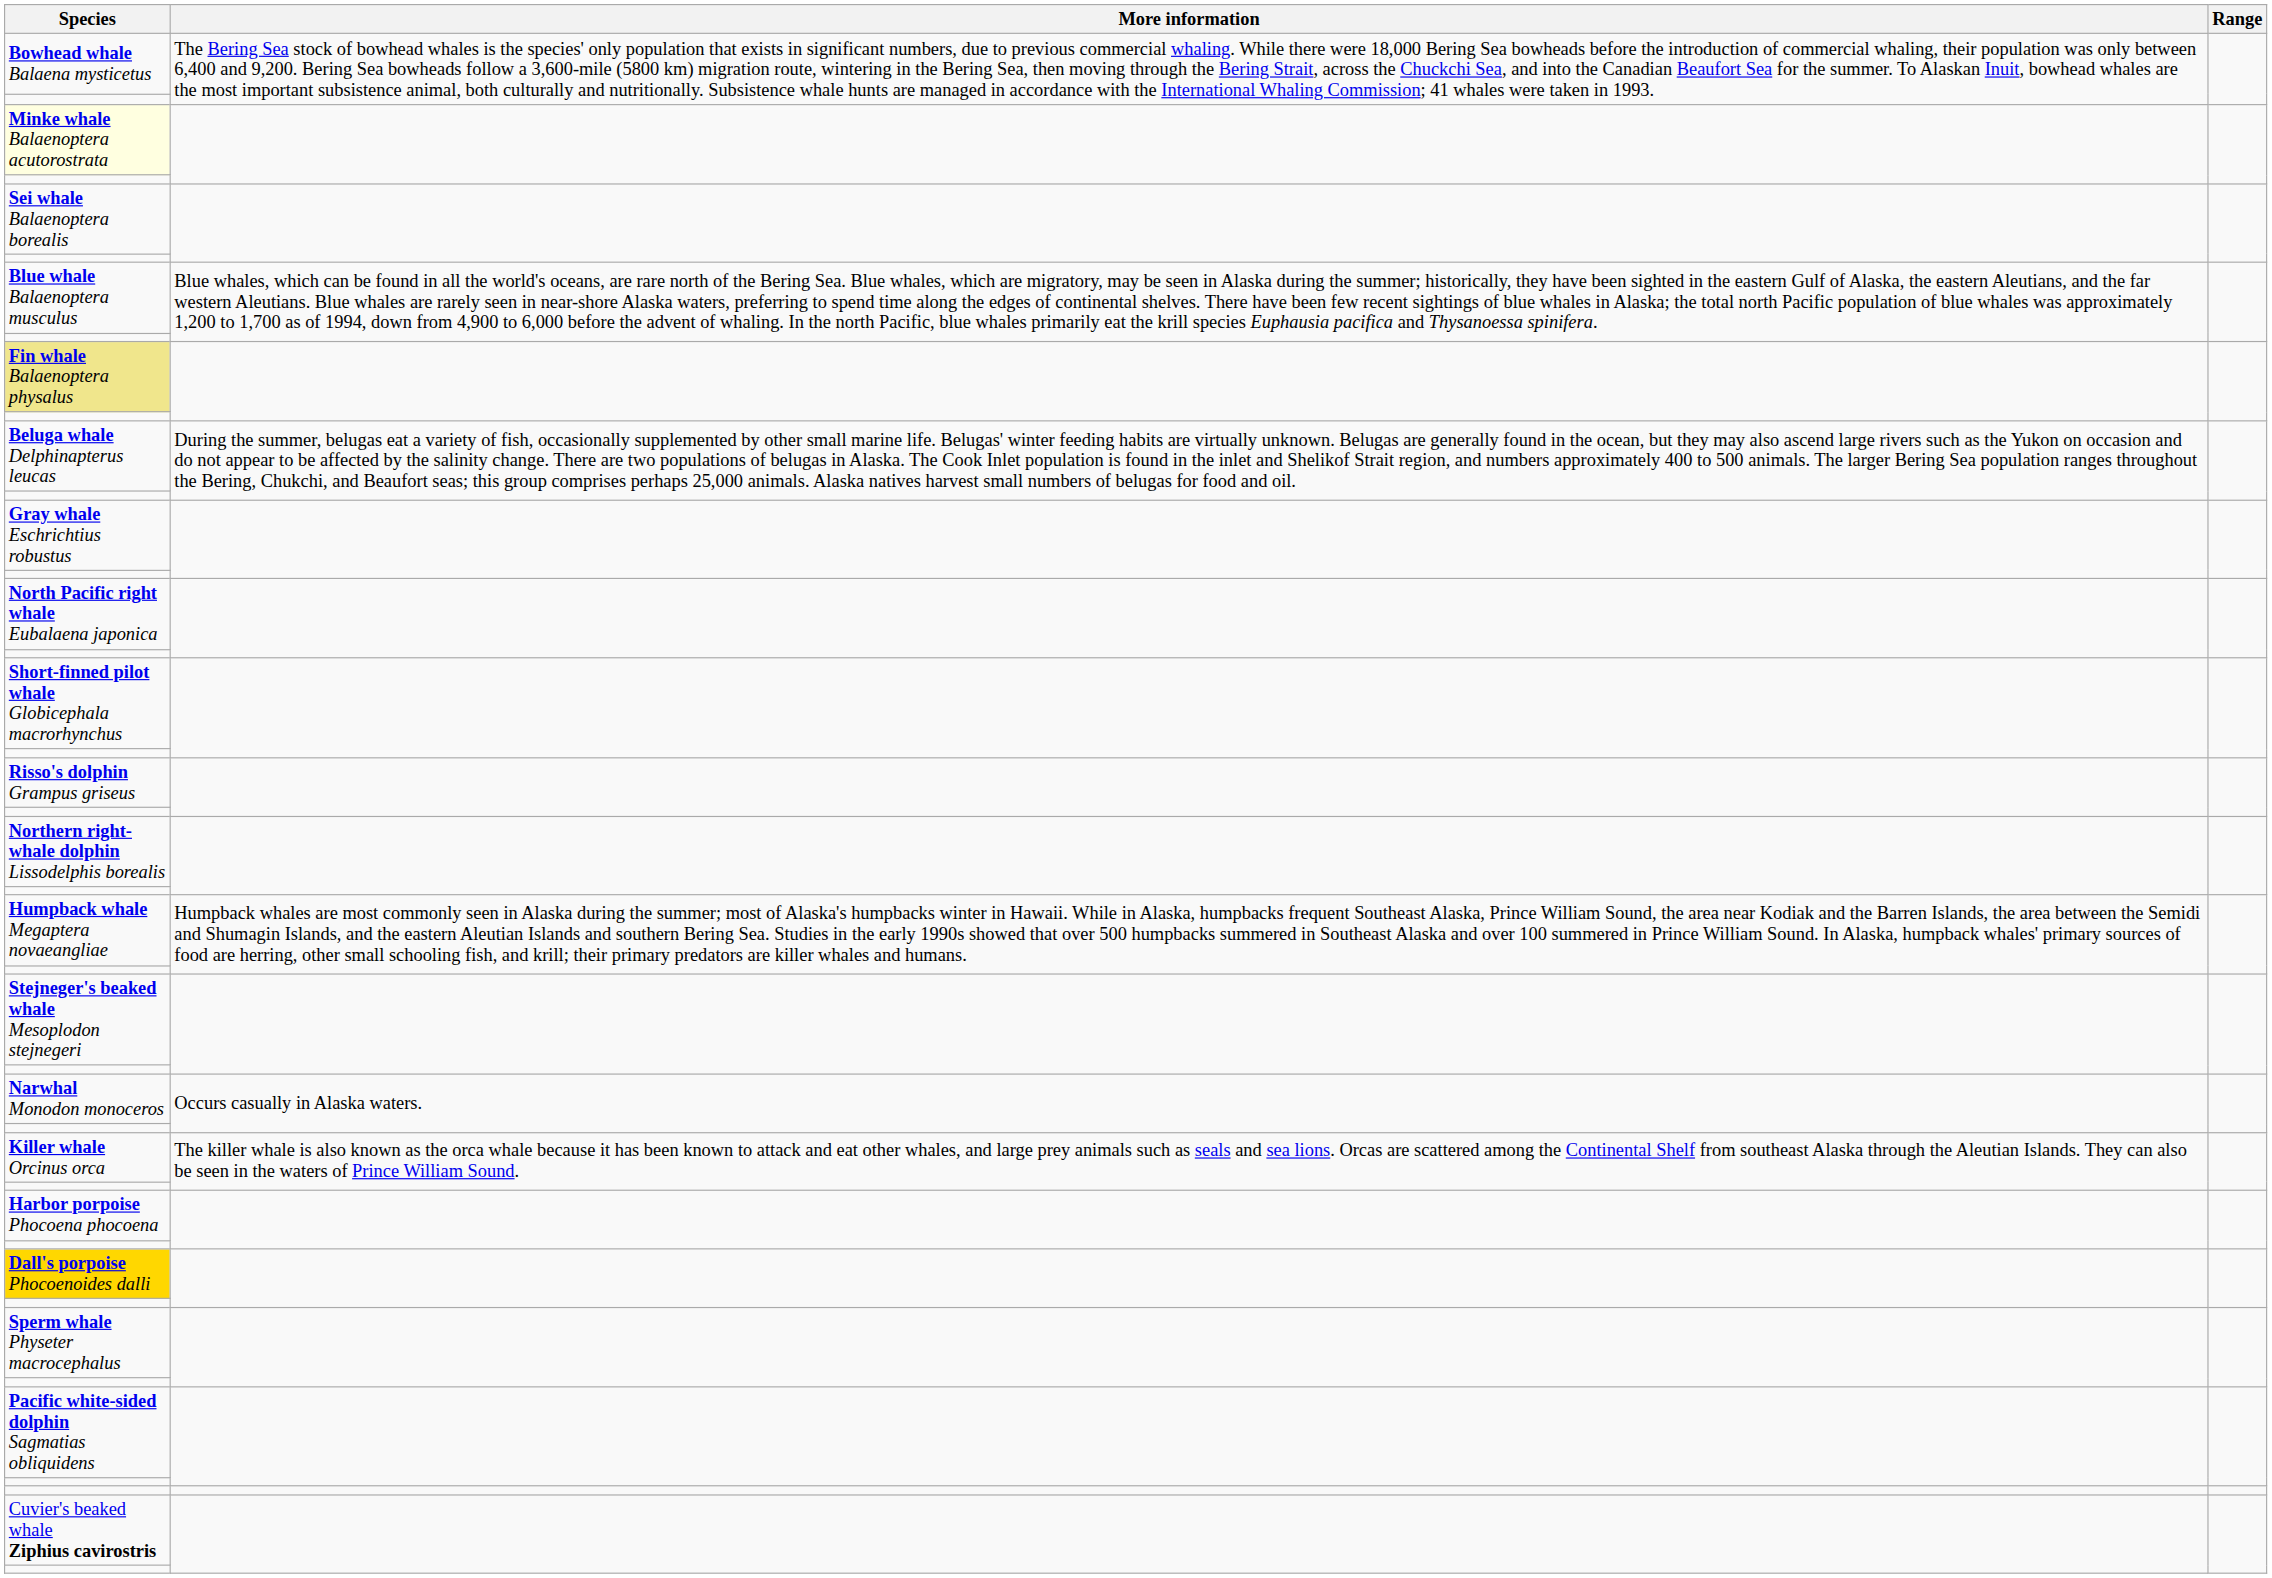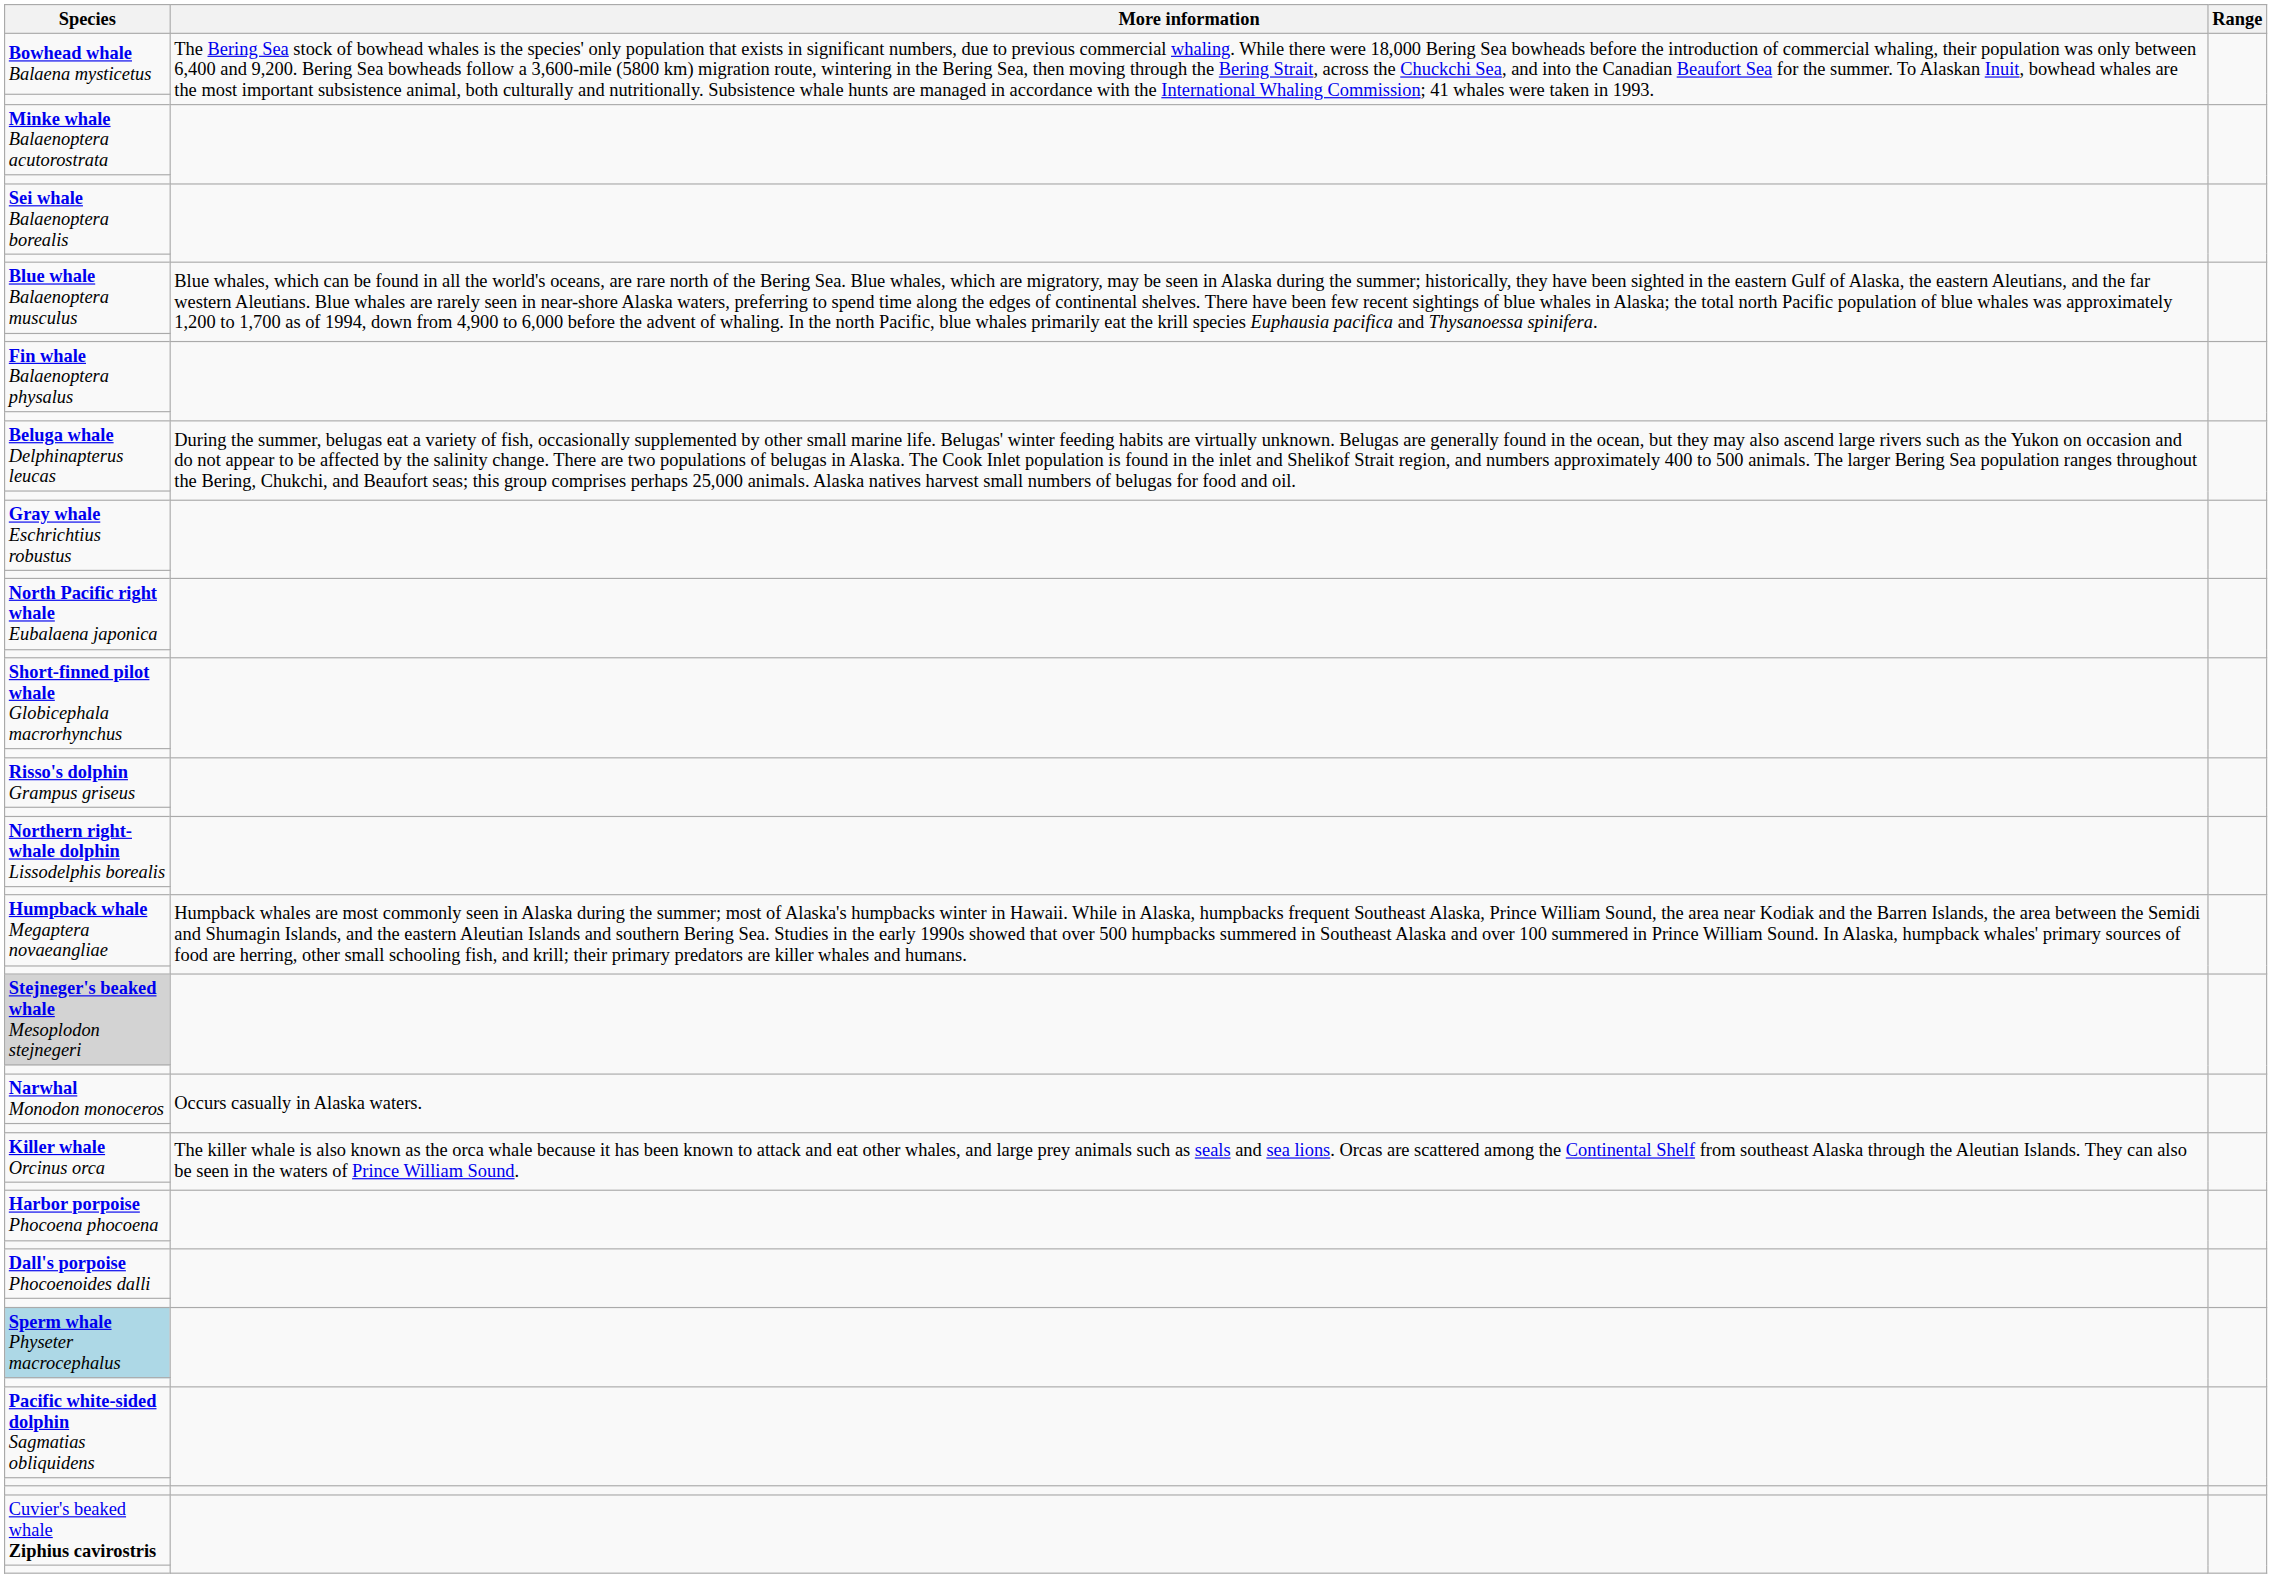(60, 139) lightyellow background -> (60, 139) no background
(59, 376) khaki background -> (59, 376) no background
(83, 1019) no background -> (83, 1019) lightgrey background
(80, 1273) gold background -> (80, 1273) no background
(65, 1342) no background -> (65, 1342) lightblue background
